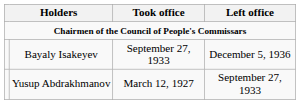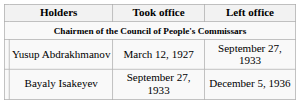rows swapped: (61, 84) <-> (61, 54)
